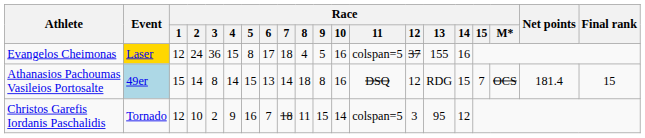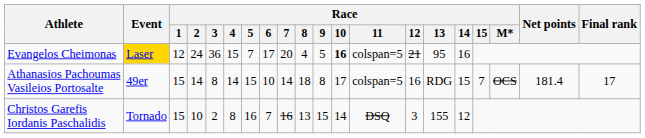(250, 54) 8 -> (250, 54) 7
(286, 54) 18 -> (286, 54) 20
(340, 54) normal -> (340, 54) bold
(414, 54) 37 -> (414, 54) 21
(439, 54) 155 -> (439, 54) 95
(137, 81) lightblue background -> (137, 81) no background
(268, 81) 13 -> (268, 81) 10
(340, 81) 16 -> (340, 81) 17
(377, 81) DSQ -> (377, 81) colspan=5
(414, 81) 12 -> (414, 81) 16
(609, 81) 15 -> (609, 81) 17
(179, 116) 12 -> (179, 116) 15
(233, 116) 9 -> (233, 116) 8
(286, 116) 18 -> (286, 116) 16
(304, 116) 11 -> (304, 116) 13
(377, 116) colspan=5 -> (377, 116) DSQ
(439, 116) 95 -> (439, 116) 155
